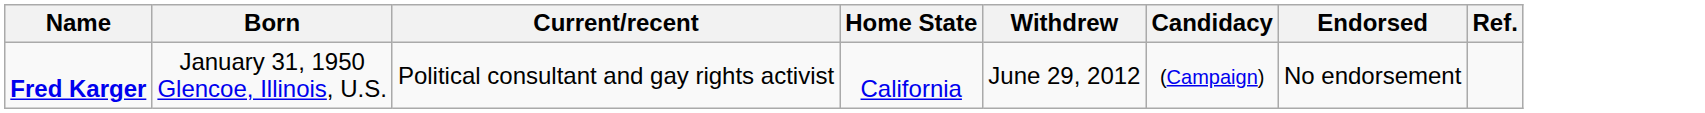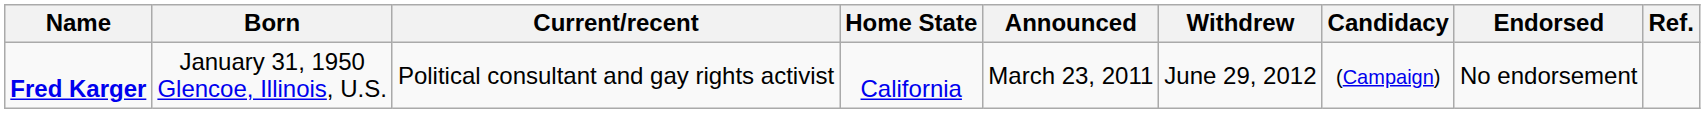+ column: (1071, 23)
